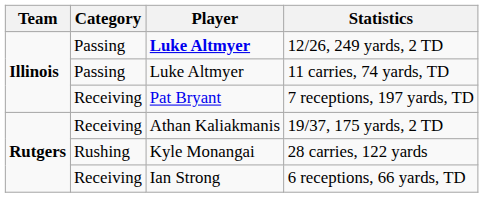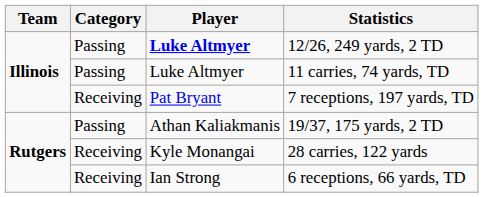(108, 125) Receiving -> (100, 125) Passing
(102, 151) Rushing -> (108, 151) Receiving
